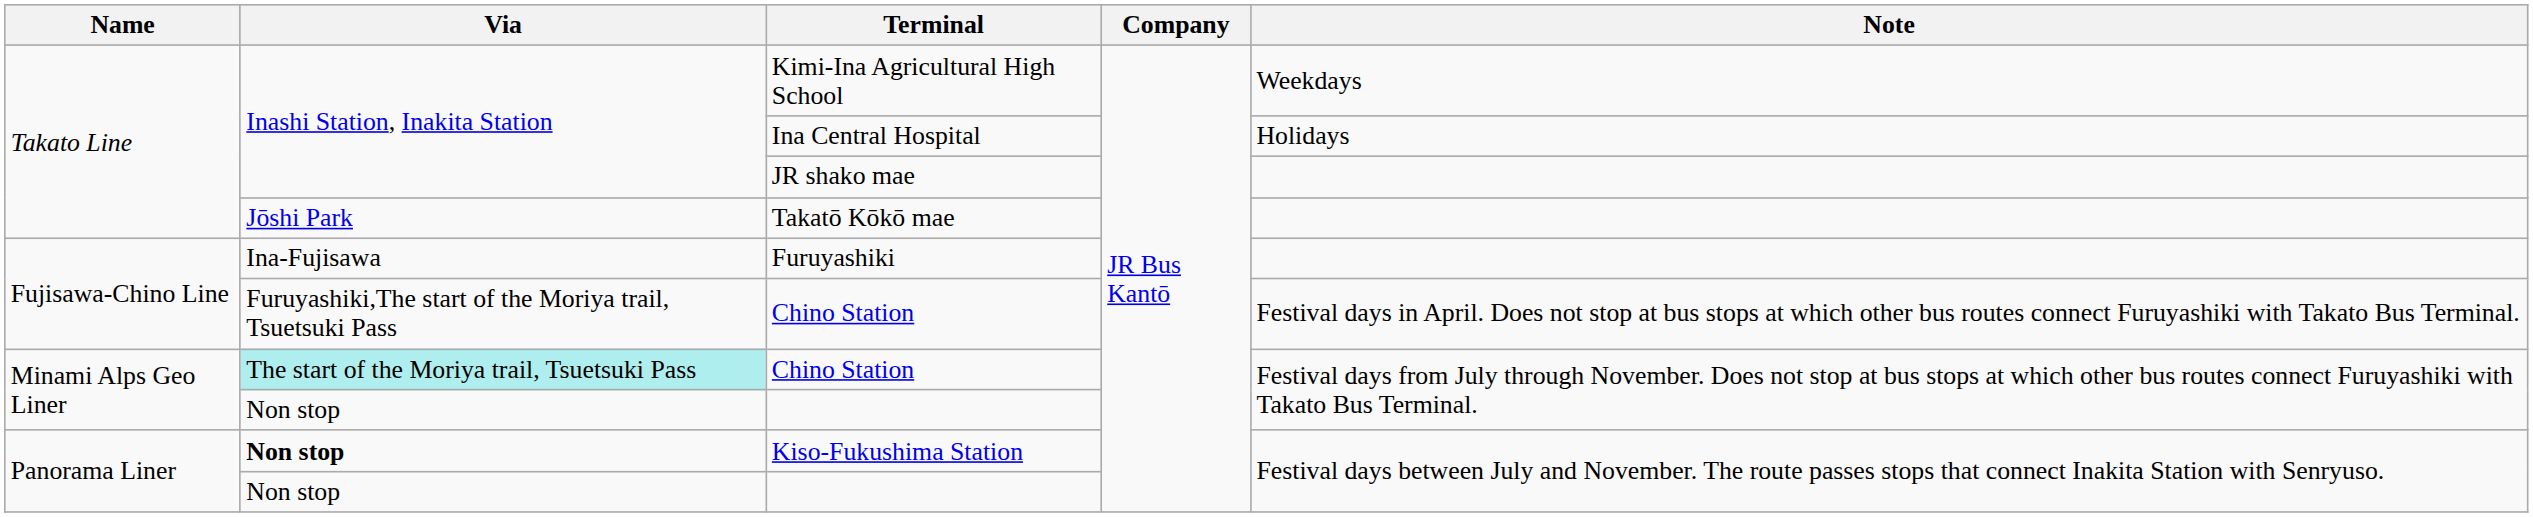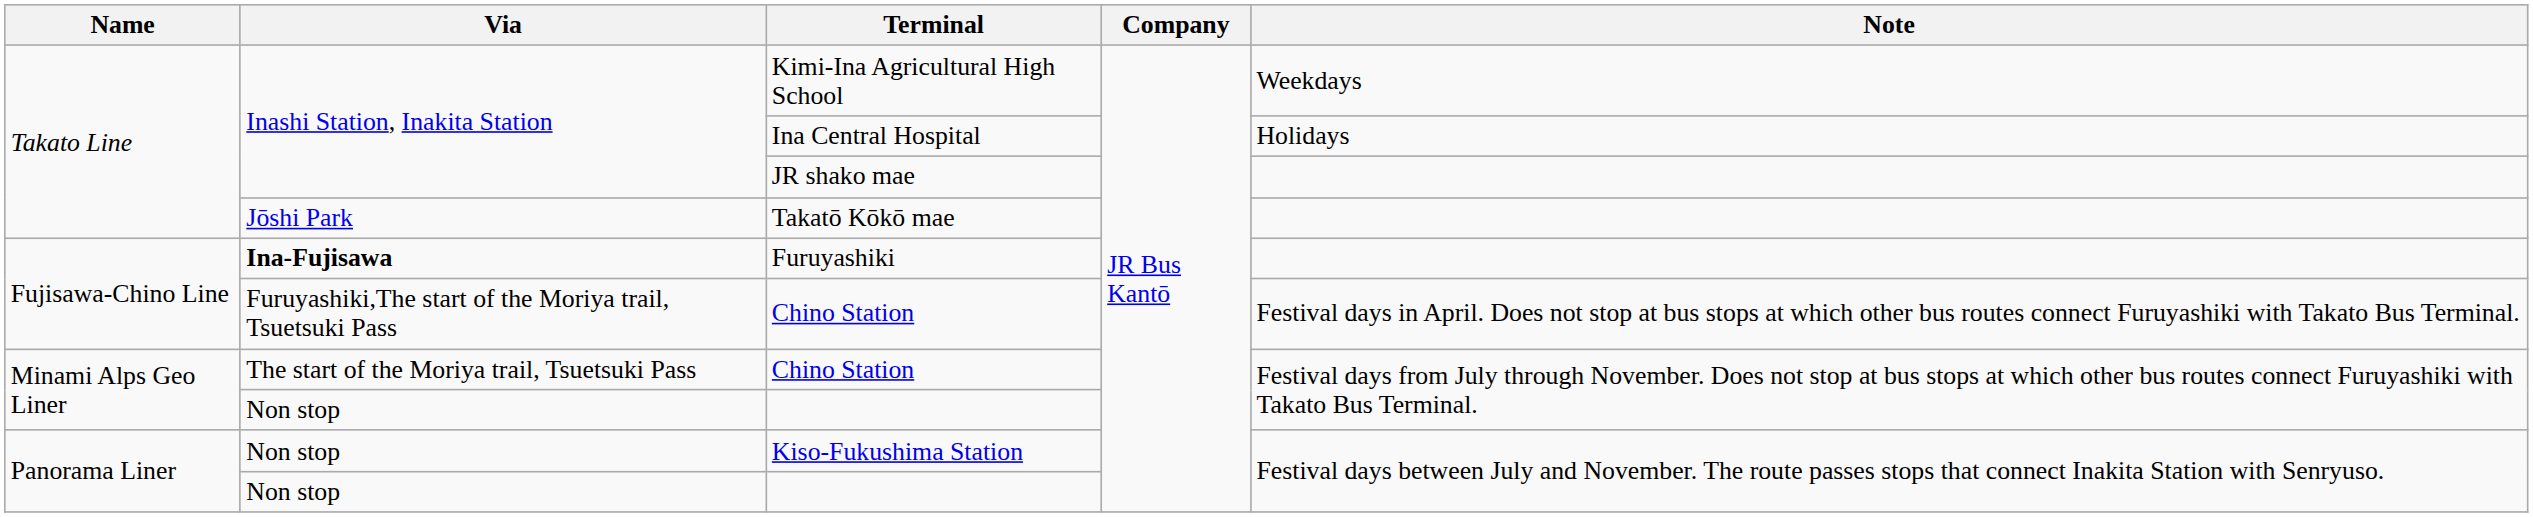(314, 258) normal -> (319, 258) bold
(471, 368) paleturquoise background -> (471, 368) no background
(295, 450) bold -> (293, 450) normal
